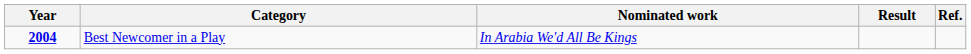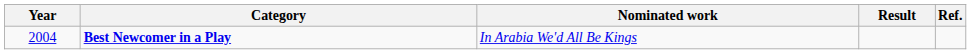(42, 37) bold -> (42, 37) normal
(154, 37) normal -> (157, 37) bold
